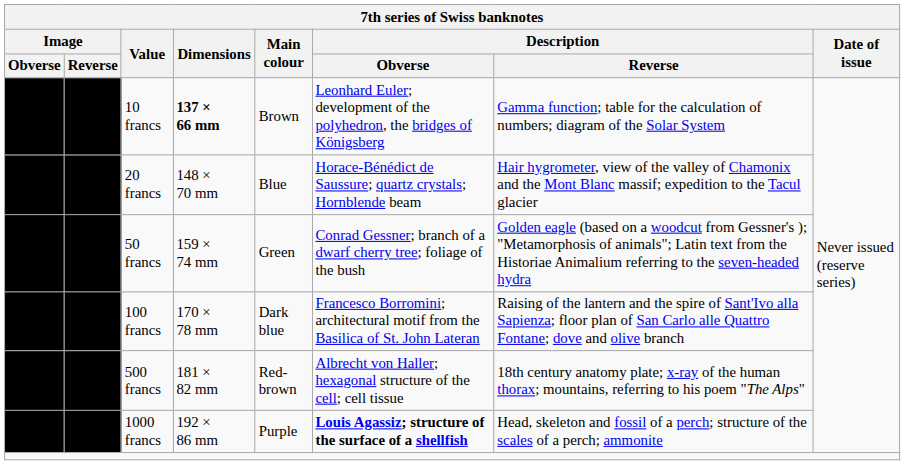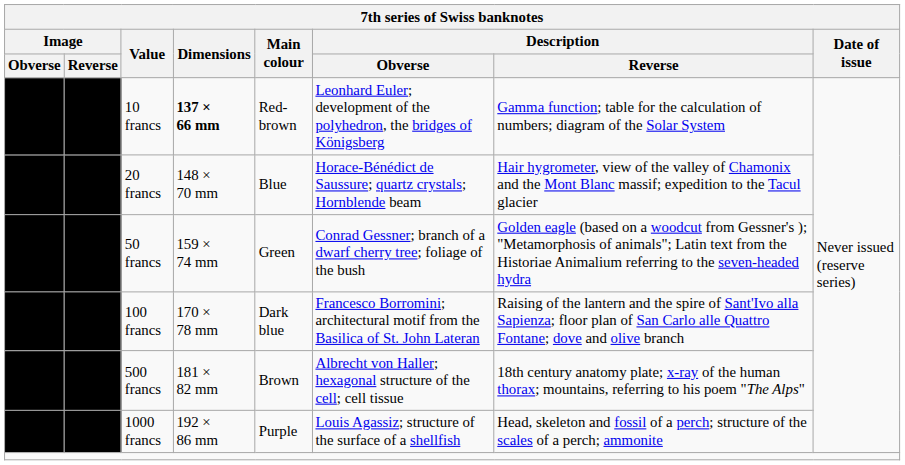(279, 116) Brown -> (278, 116) Red-brown
(278, 380) Red-brown -> (279, 380) Brown
(400, 431) bold -> (395, 431) normal
